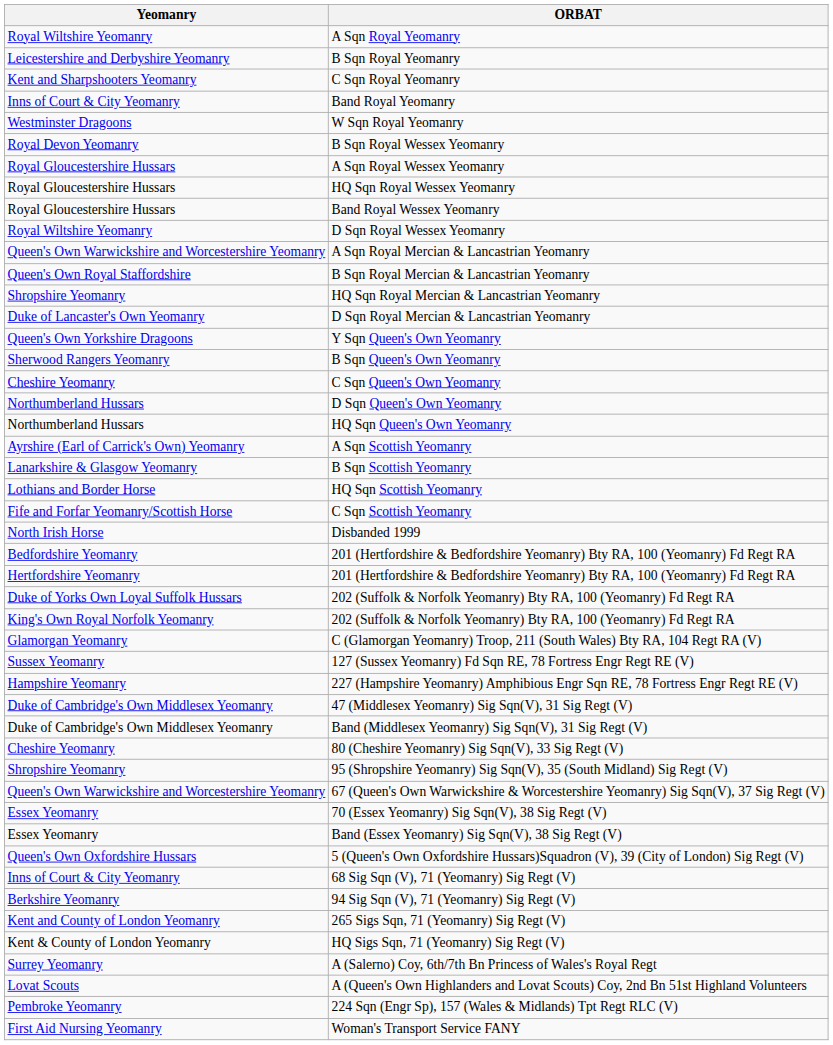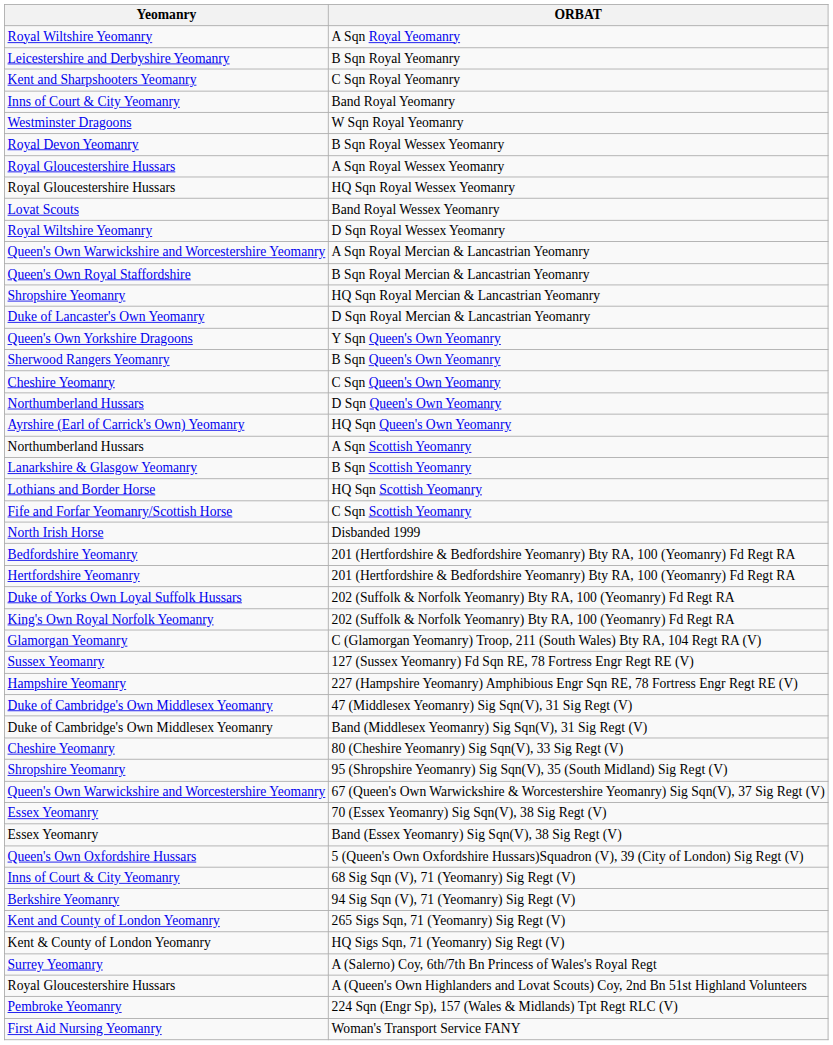(91, 209) Royal Gloucestershire Hussars -> (43, 209) Lovat Scouts
(76, 425) Northumberland Hussars -> (126, 425) Ayrshire (Earl of Carrick's Own) Yeomanry
(126, 446) Ayrshire (Earl of Carrick's Own) Yeomanry -> (76, 446) Northumberland Hussars
(43, 985) Lovat Scouts -> (91, 985) Royal Gloucestershire Hussars
